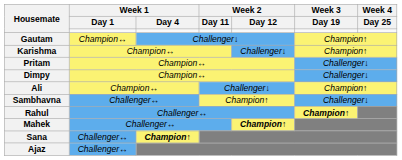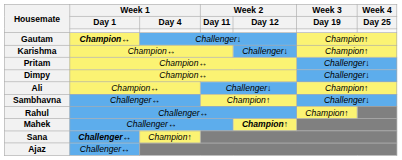(103, 39) normal -> (105, 39) bold
(326, 112) bold -> (327, 112) normal
(103, 137) normal -> (105, 137) bold
(168, 137) bold -> (170, 137) normal
